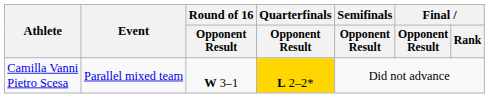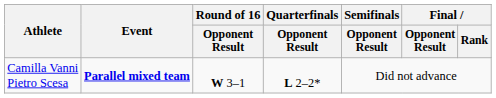(134, 75) normal -> (137, 75) bold
(295, 83) gold background -> (302, 83) no background
